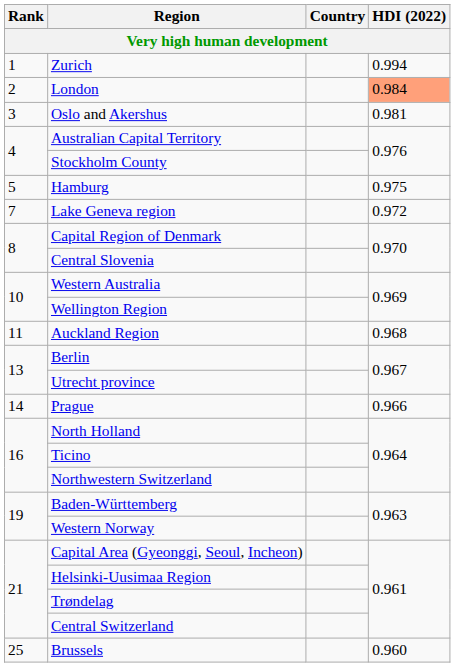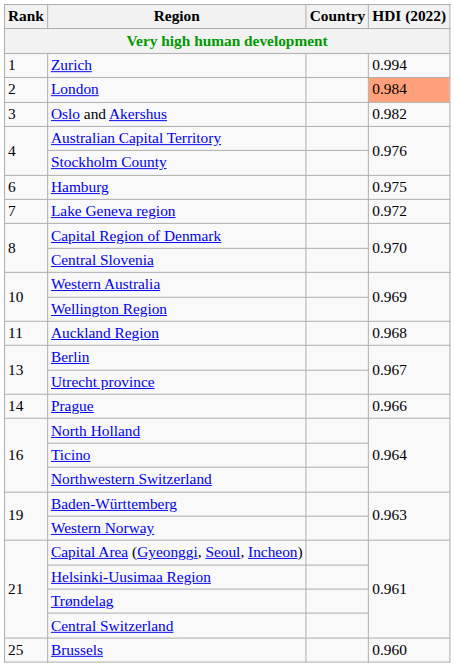(390, 114) 0.981 -> (390, 114) 0.982
(12, 187) 5 -> (12, 187) 6
